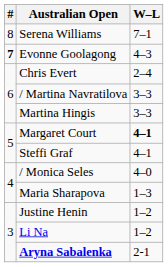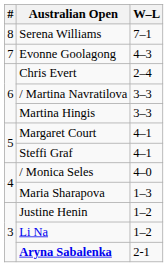(10, 53) bold -> (10, 53) normal
(142, 133) bold -> (142, 133) normal
